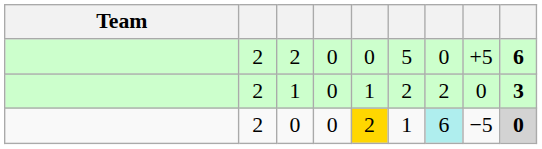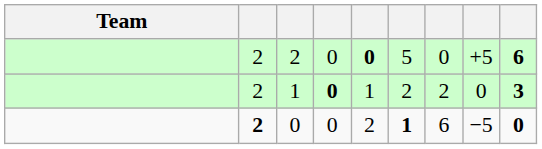(369, 56) normal -> (369, 56) bold
(332, 90) normal -> (332, 90) bold
(258, 125) normal -> (258, 125) bold
(369, 125) gold background -> (369, 125) no background
(407, 125) normal -> (407, 125) bold
(444, 125) paleturquoise background -> (444, 125) no background
(518, 125) lightgrey background -> (518, 125) no background
